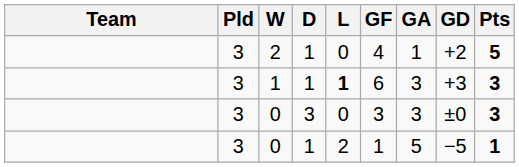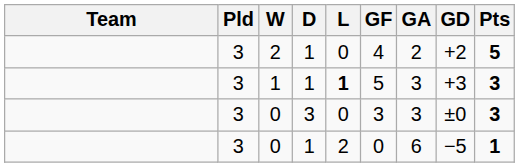(416, 51) 1 -> (416, 51) 2
(379, 83) 6 -> (379, 83) 5
(379, 146) 1 -> (379, 146) 0
(416, 146) 5 -> (416, 146) 6
